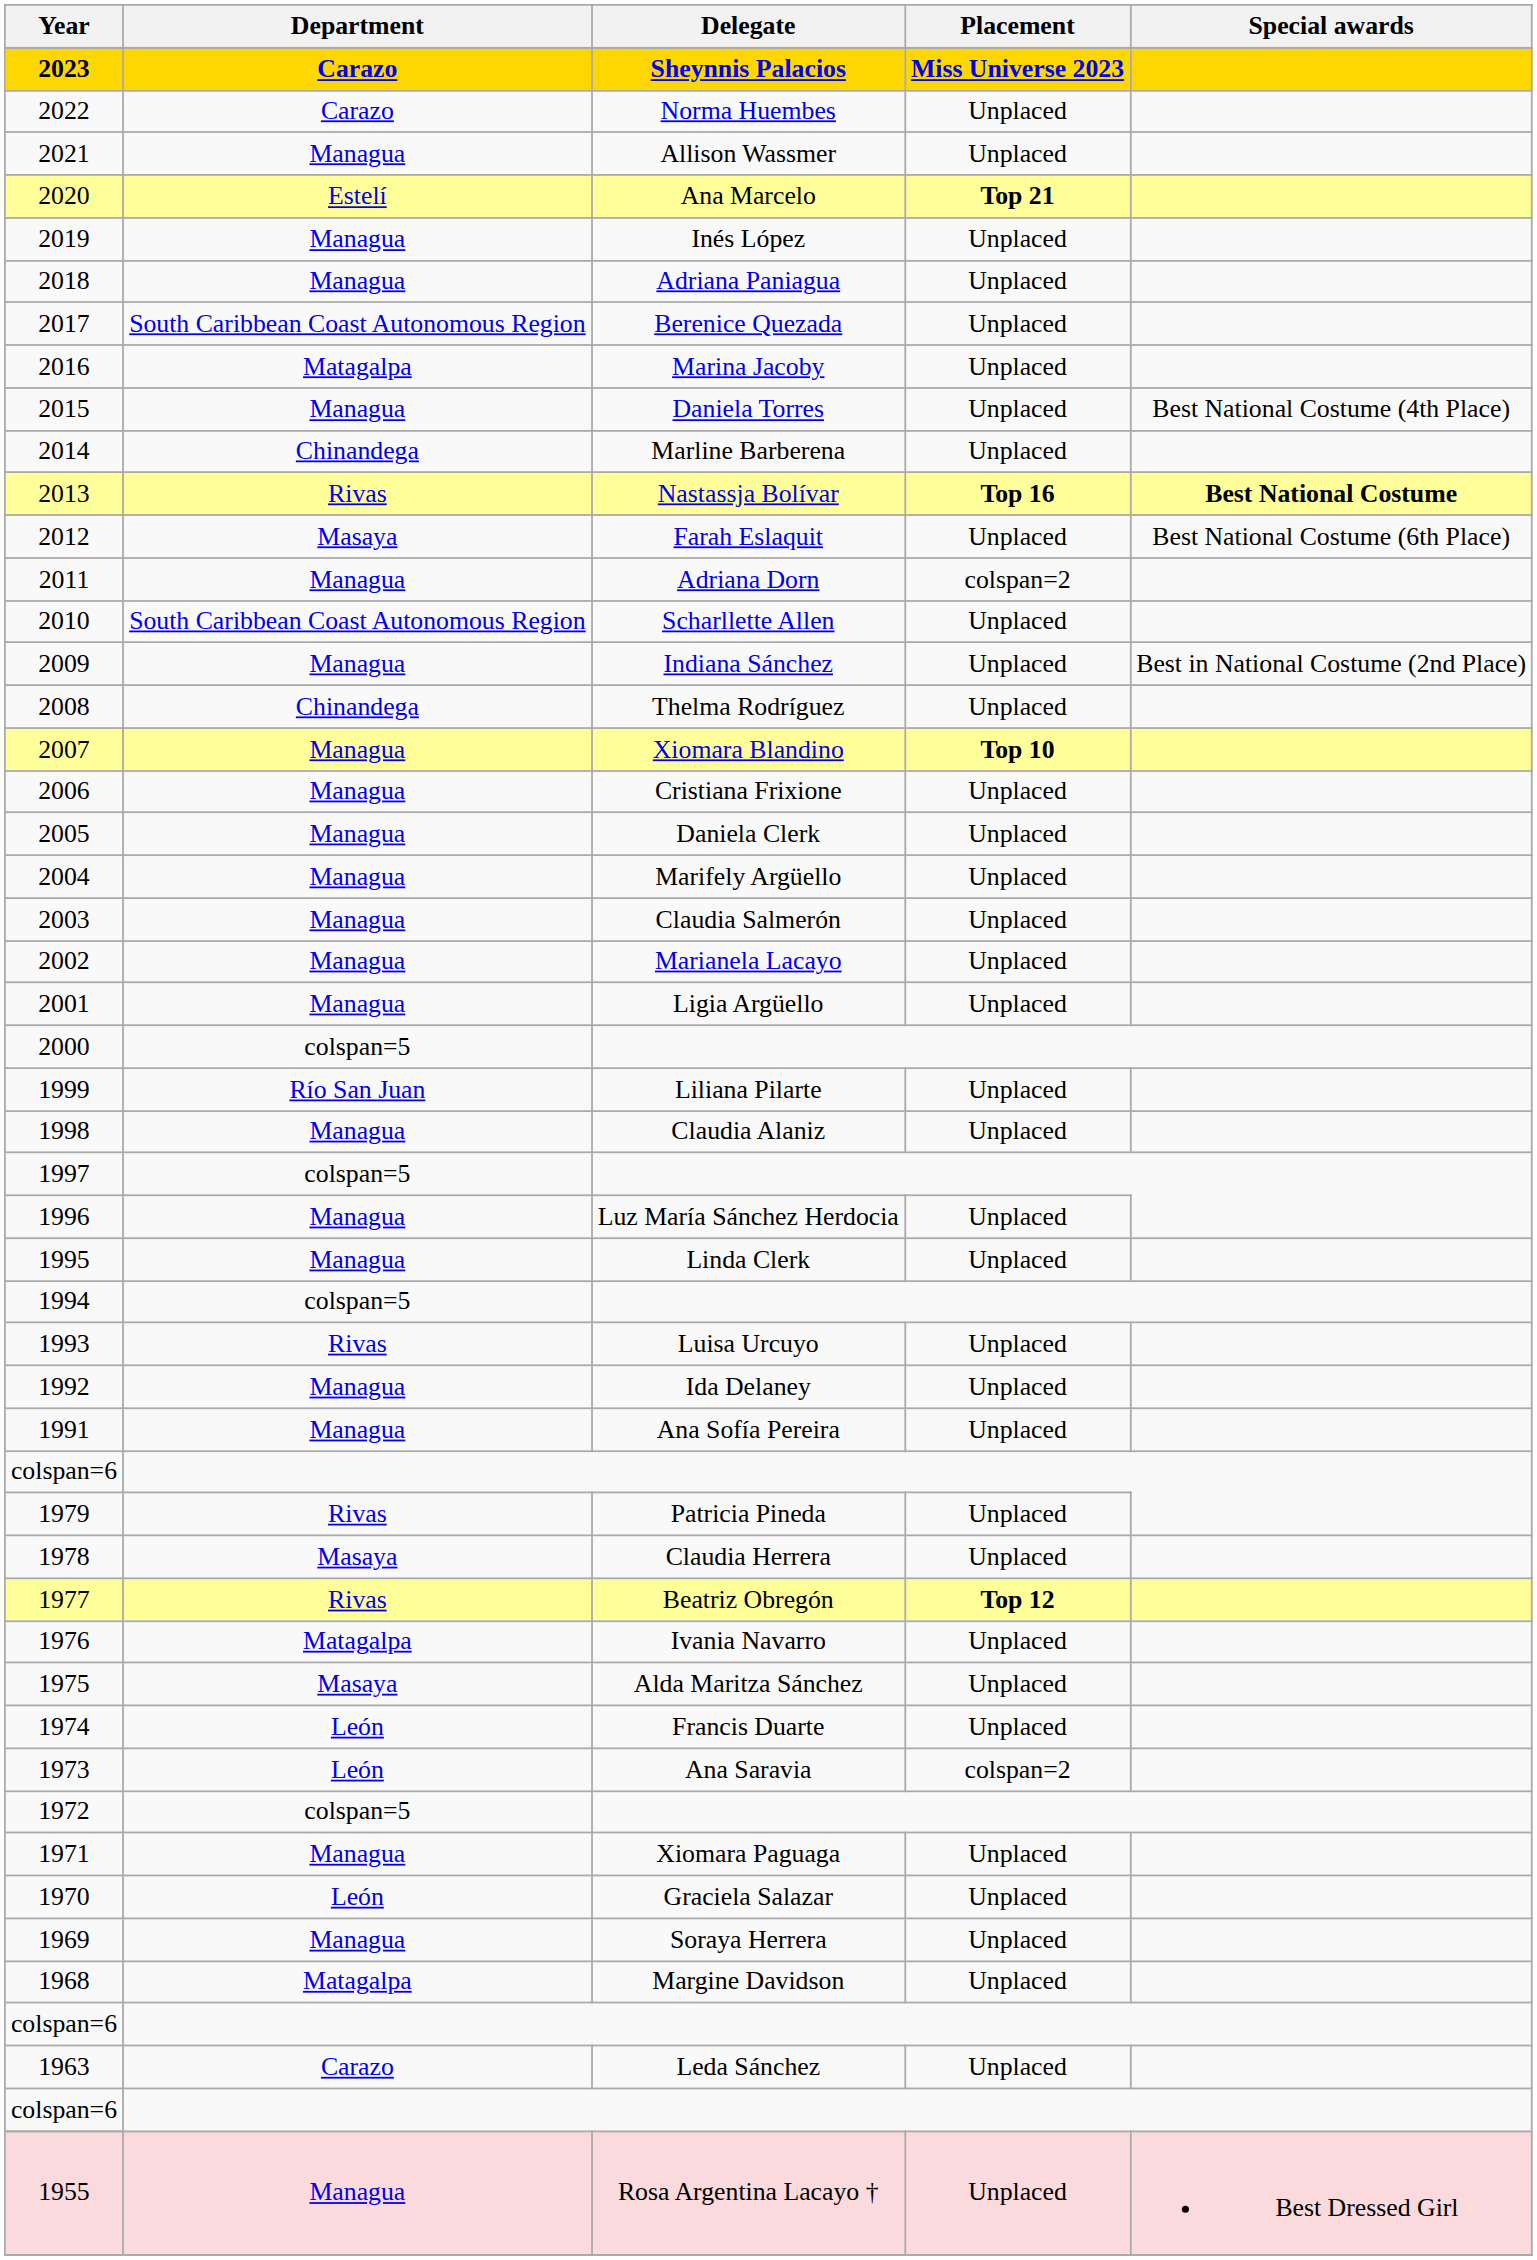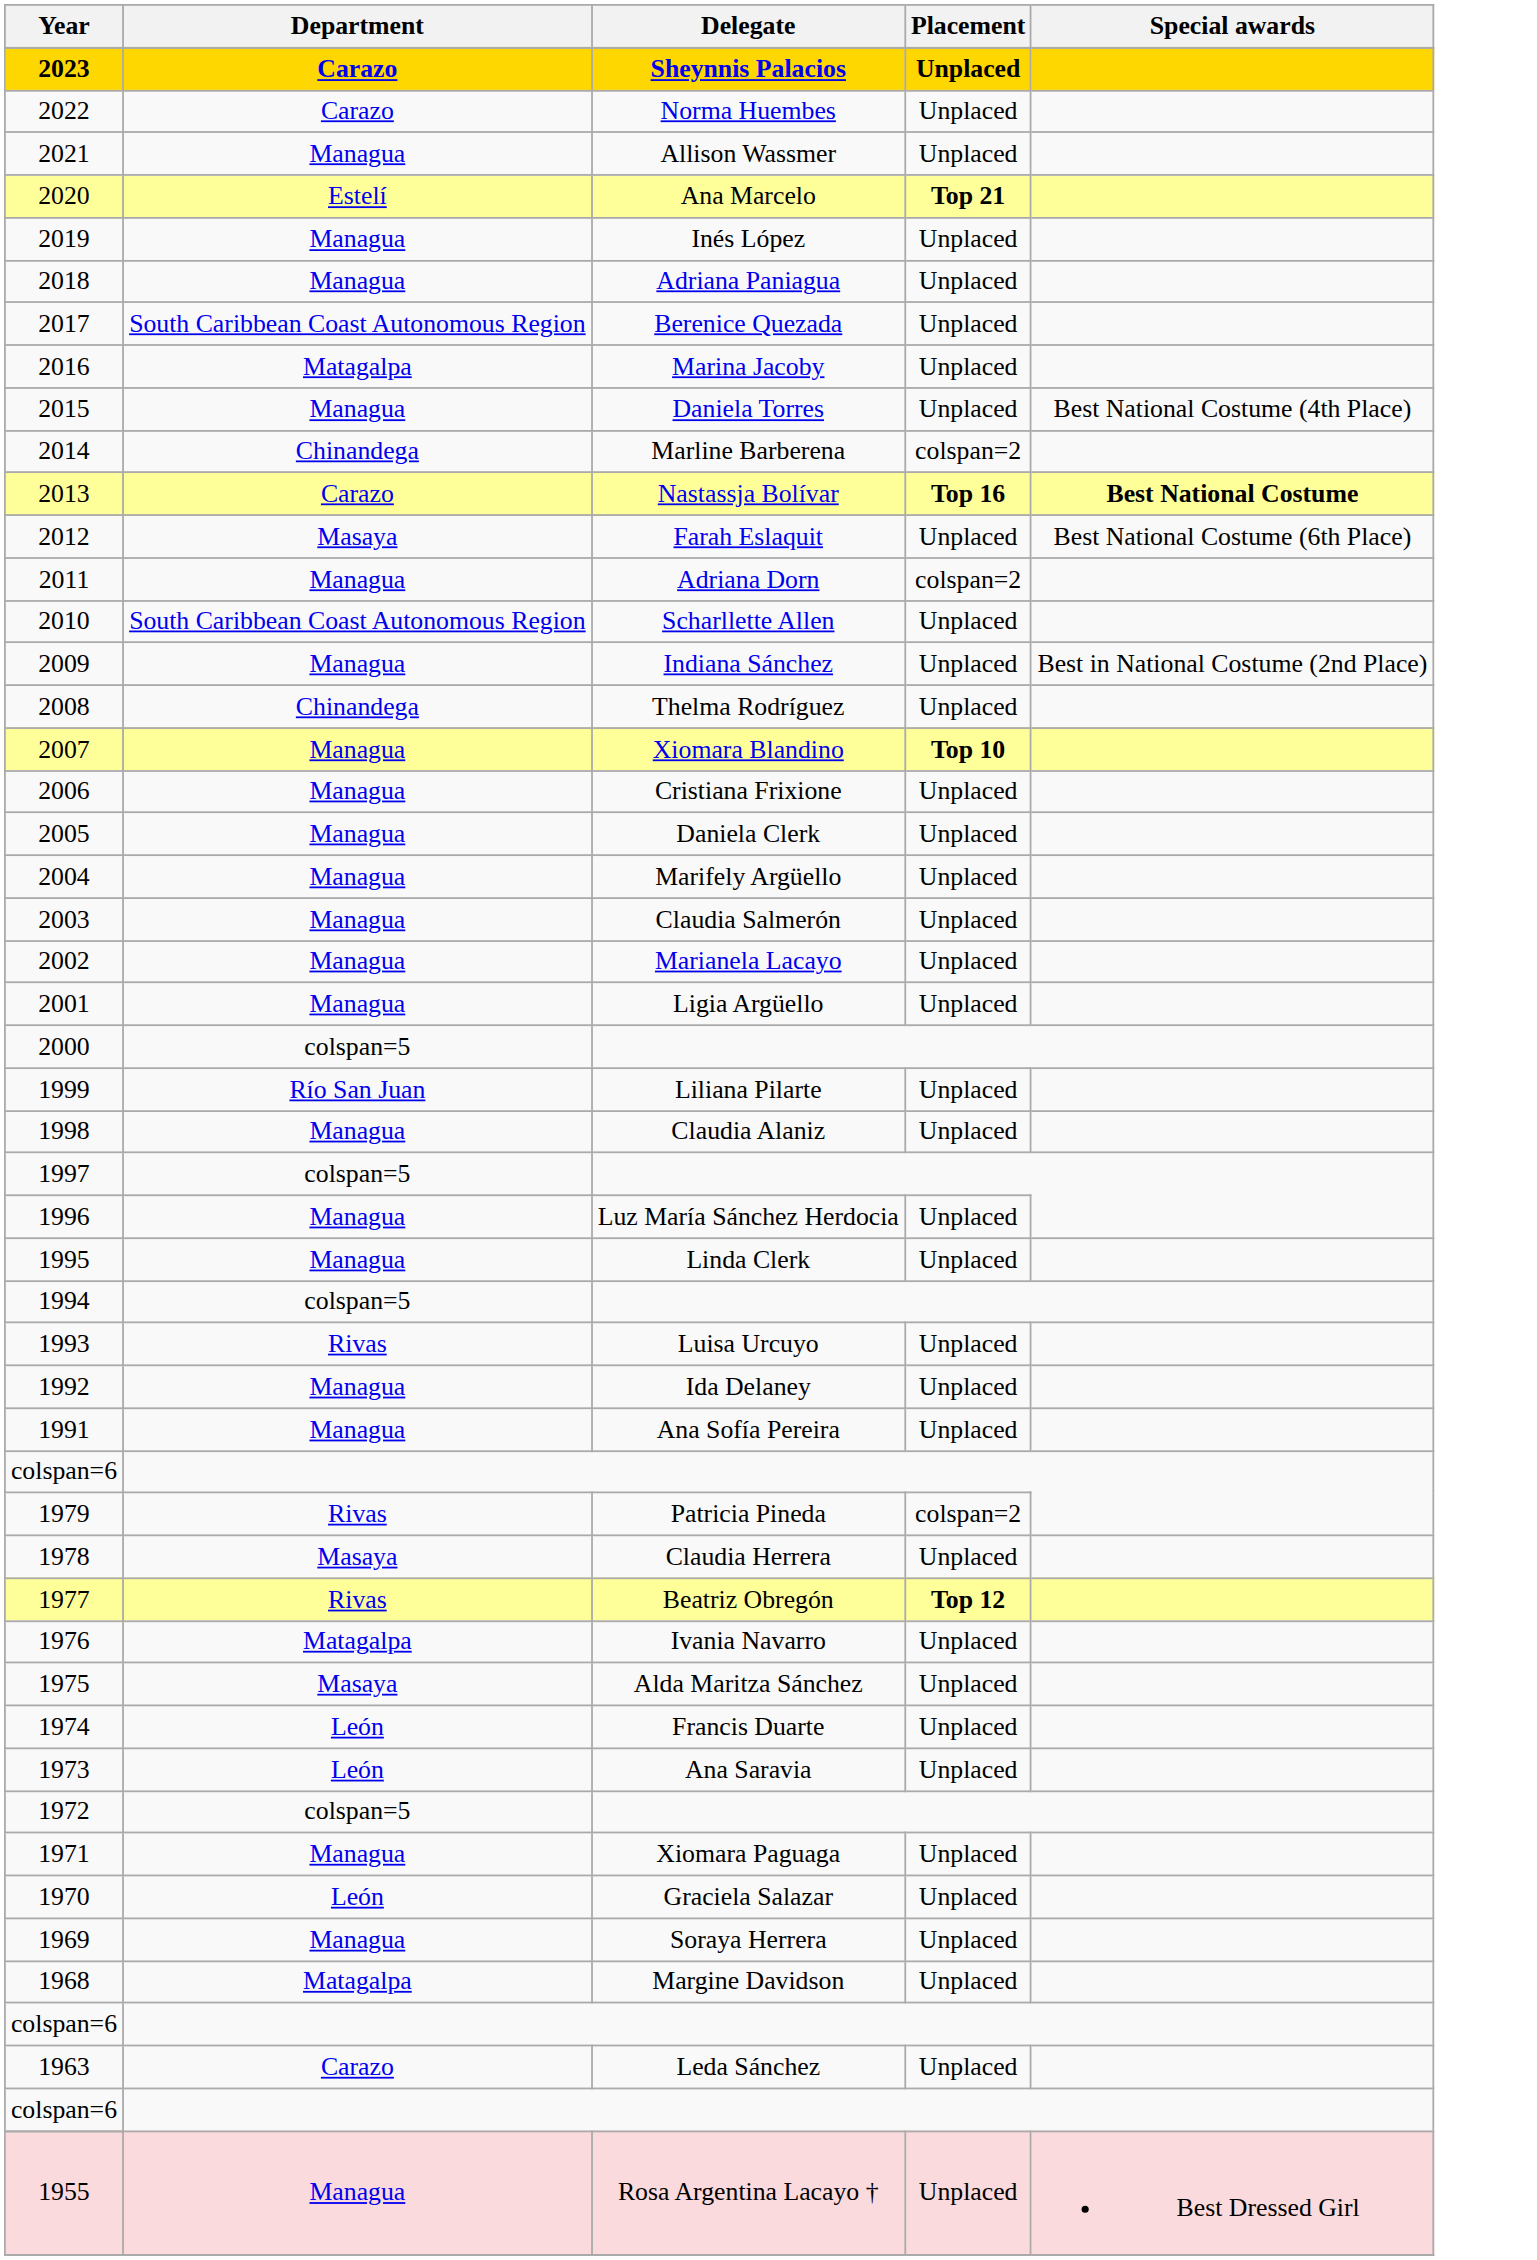(1018, 68) Miss Universe 2023 -> (968, 68) Unplaced
(1018, 451) Unplaced -> (968, 451) colspan=2
(357, 493) Rivas -> (357, 493) Carazo
(1018, 1514) Unplaced -> (968, 1514) colspan=2
(1018, 1769) colspan=2 -> (968, 1769) Unplaced
